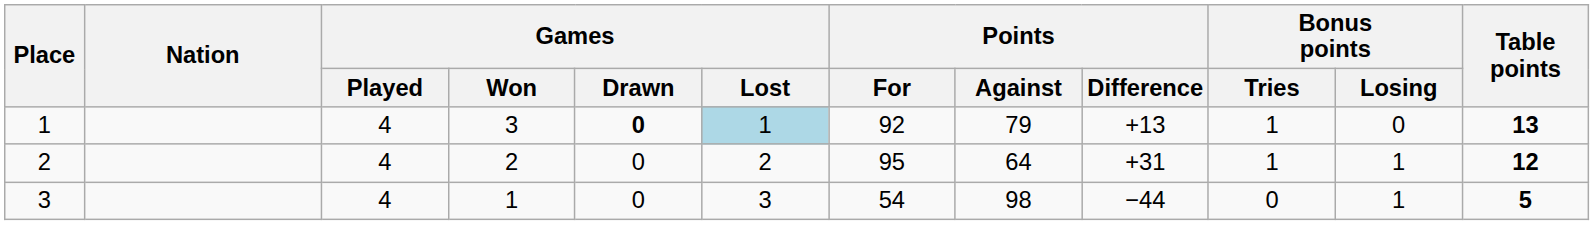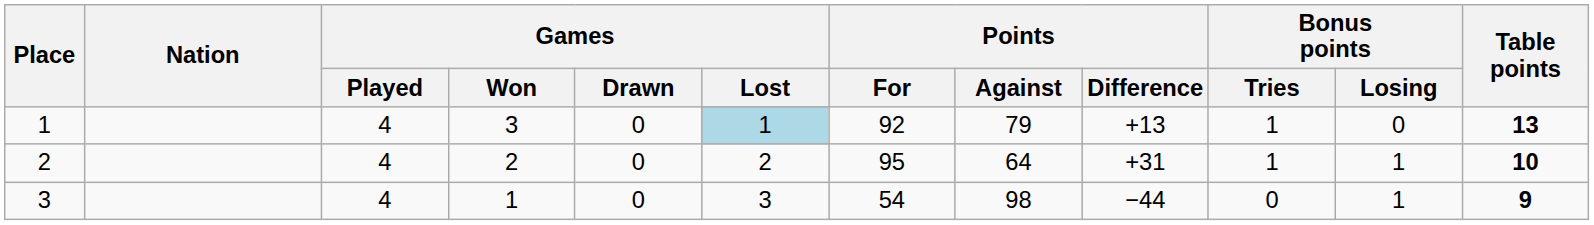(638, 125) bold -> (638, 125) normal
(1525, 162) 12 -> (1525, 162) 10
(1525, 200) 5 -> (1525, 200) 9
